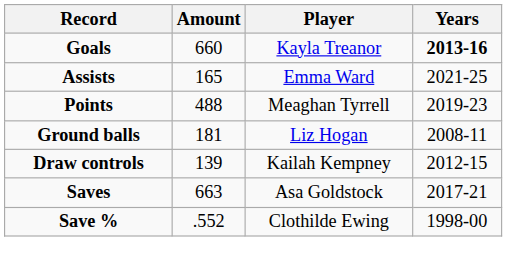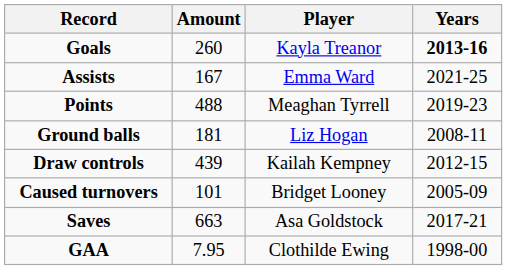(209, 47) 660 -> (209, 47) 260
(209, 76) 165 -> (209, 76) 167
(209, 163) 139 -> (209, 163) 439
+ row: (89, 192)
- row: (89, 221)
+ row: (89, 250)
